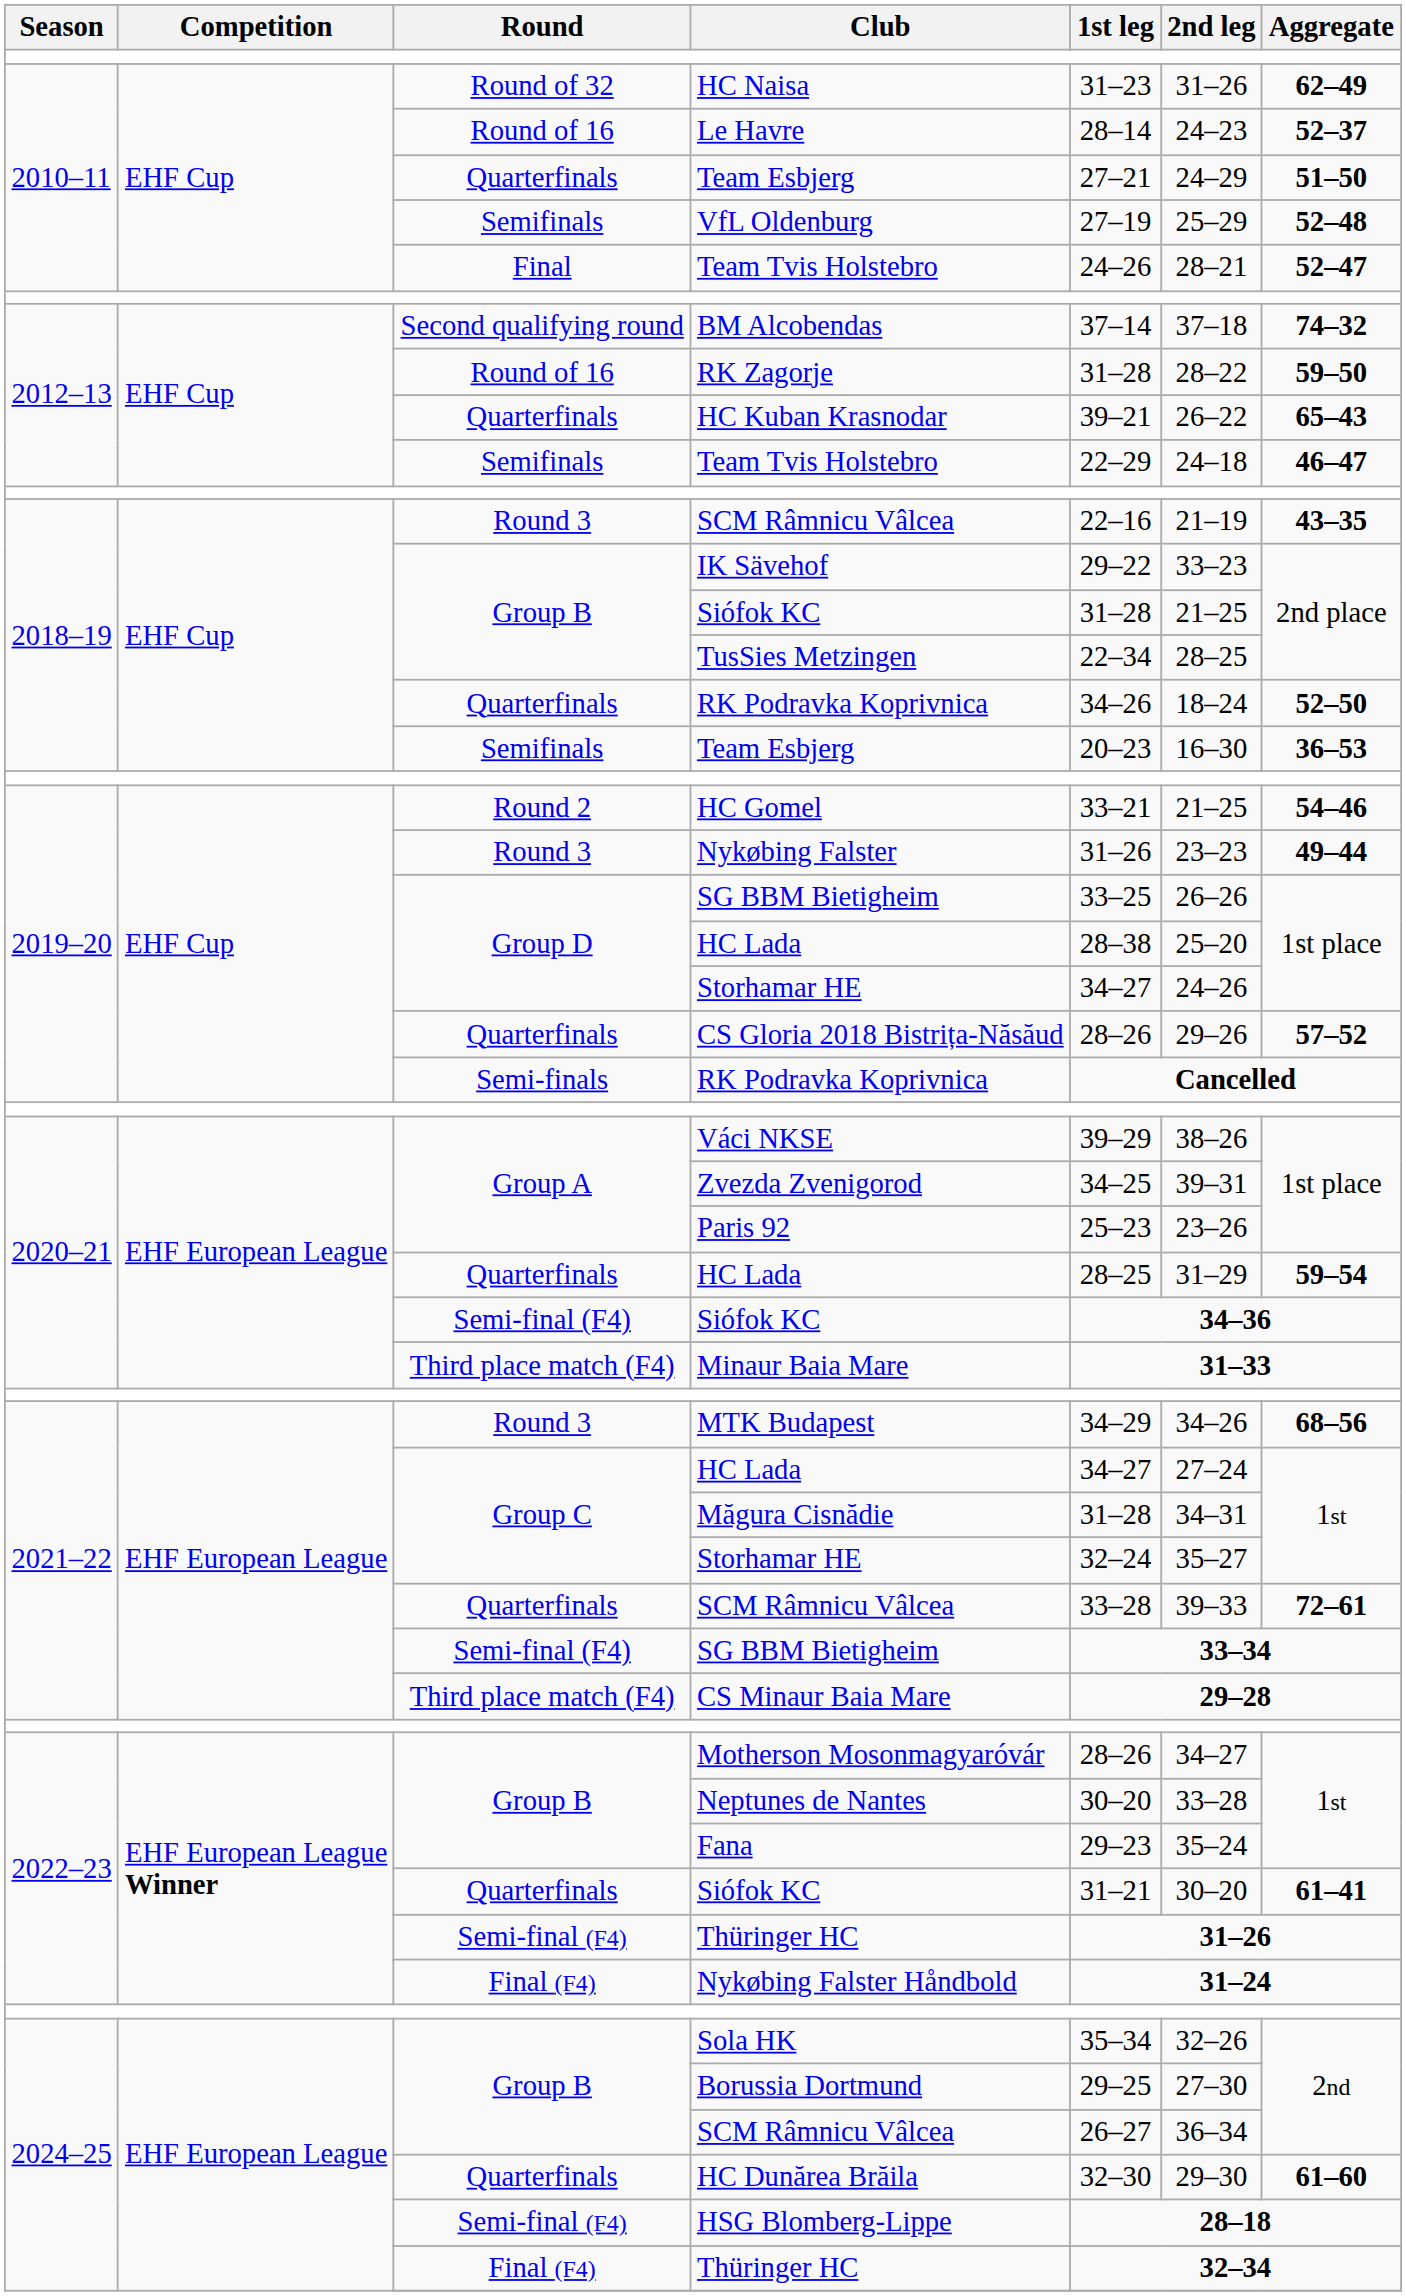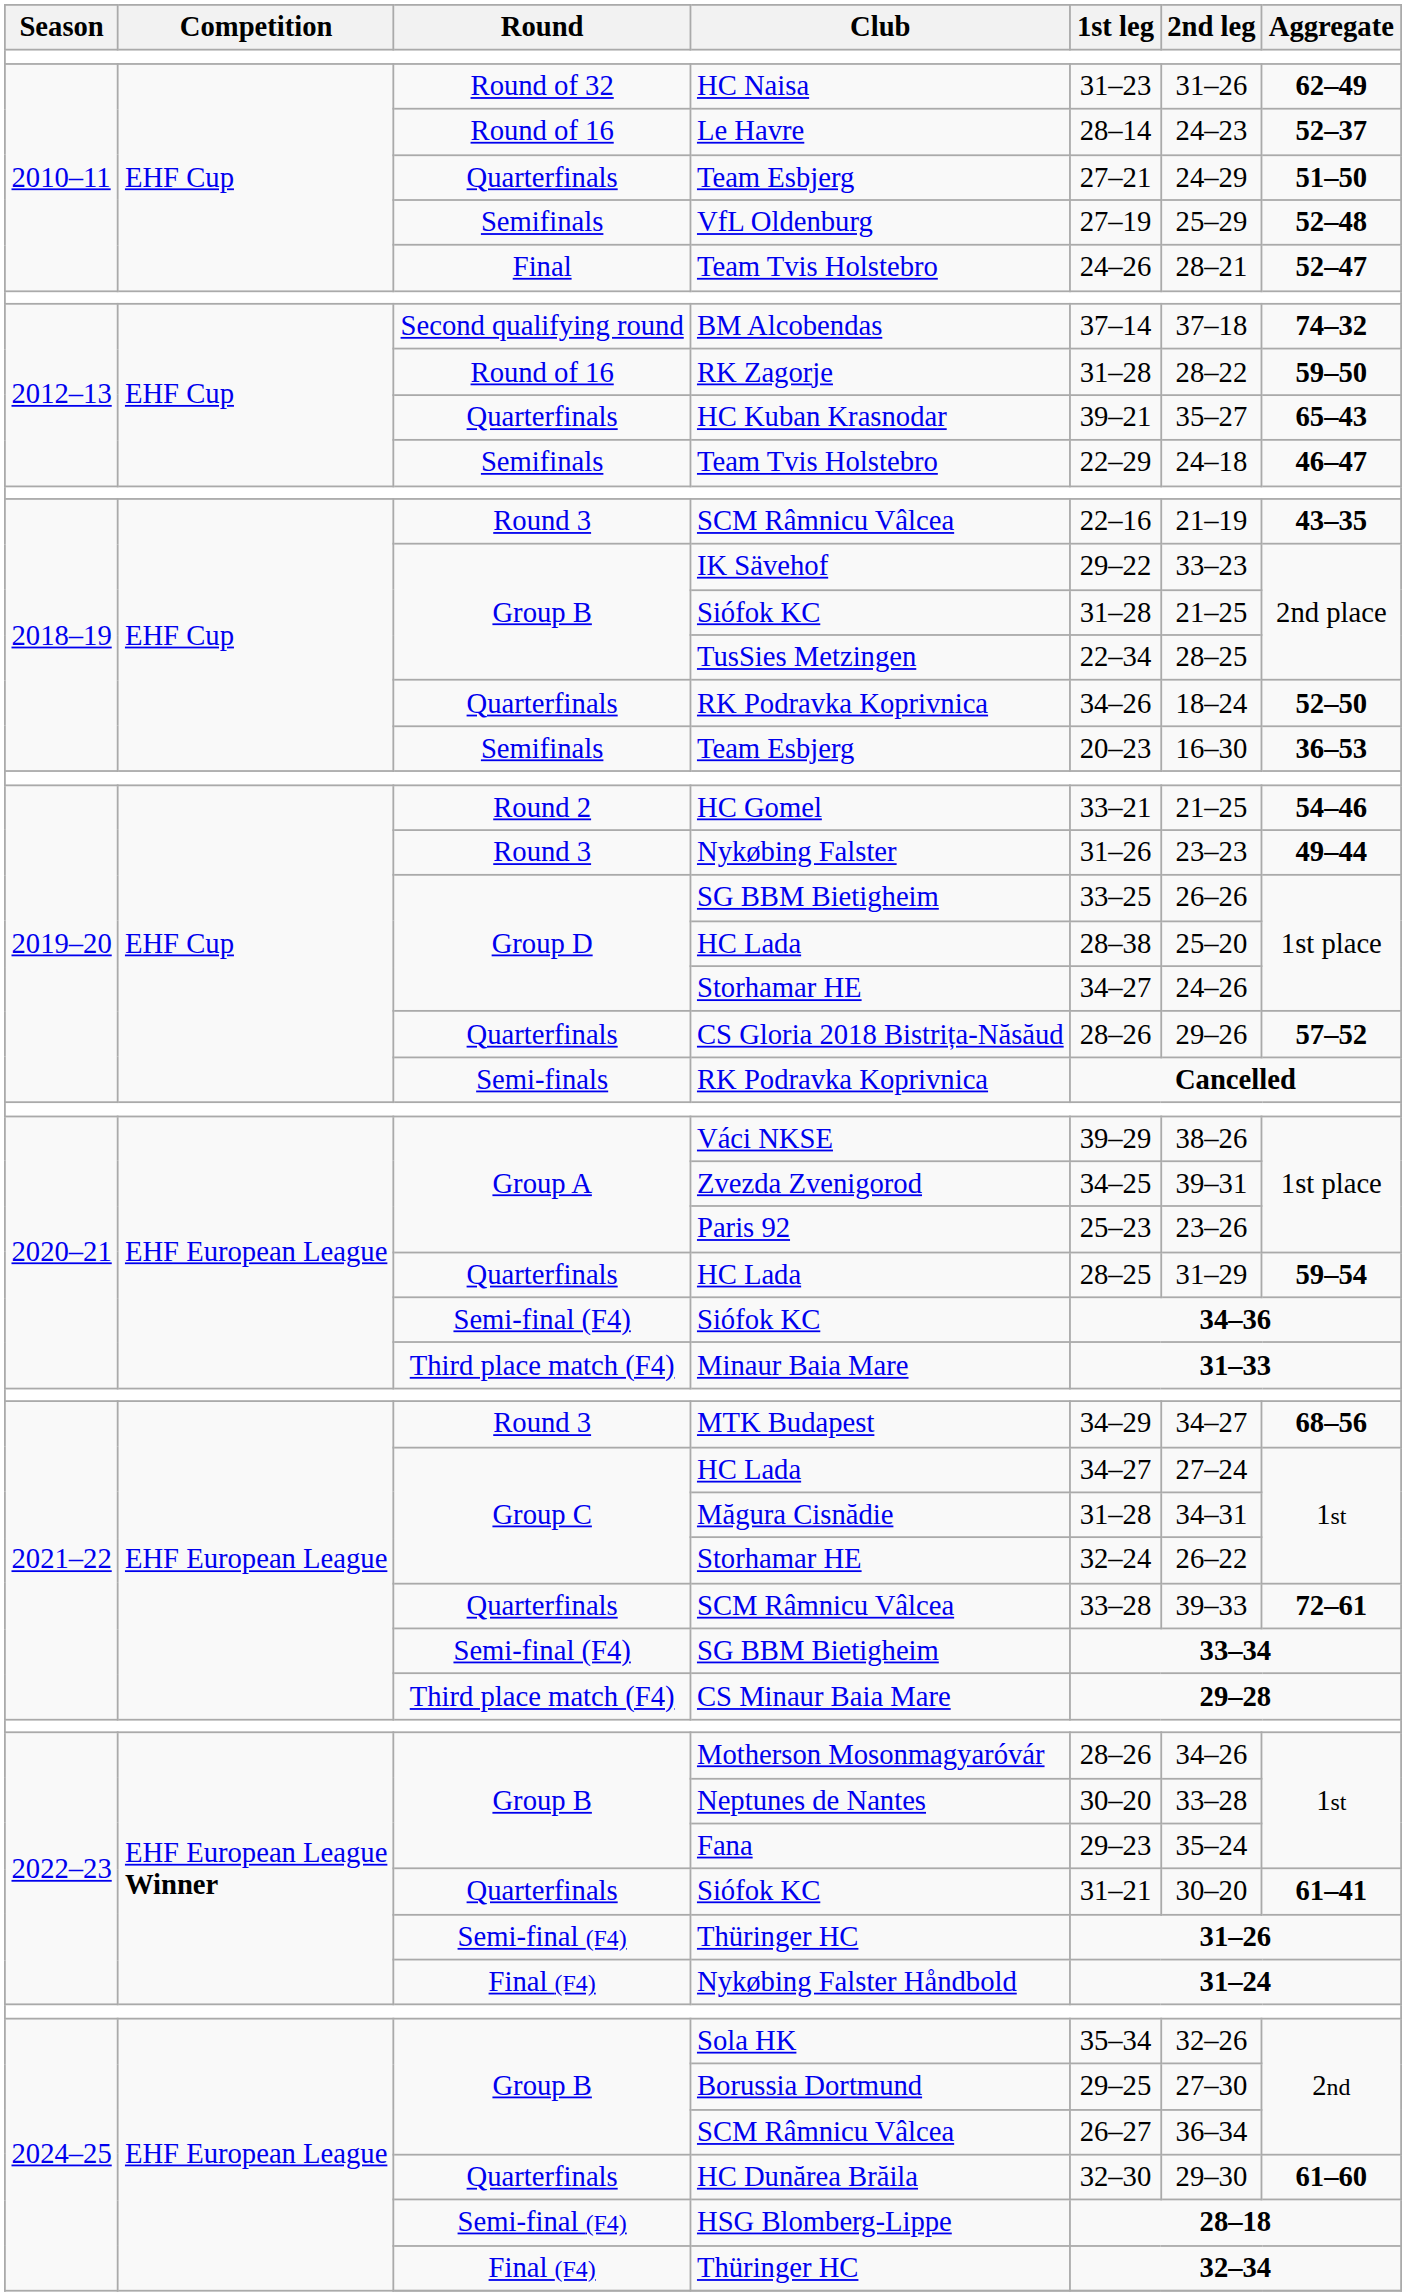(1211, 416) 26–22 -> (1211, 416) 35–27
(1211, 1423) 34–26 -> (1211, 1423) 34–27
(1211, 1559) 35–27 -> (1211, 1559) 26–22
(1211, 1754) 34–27 -> (1211, 1754) 34–26
